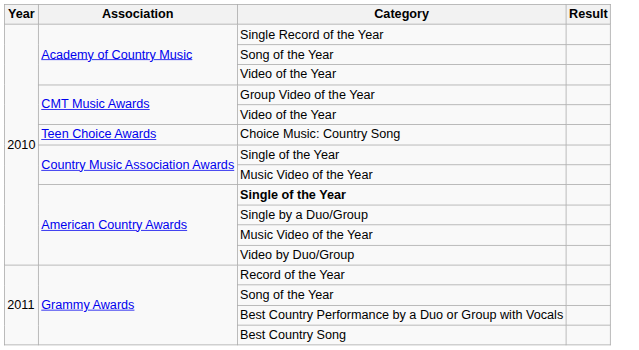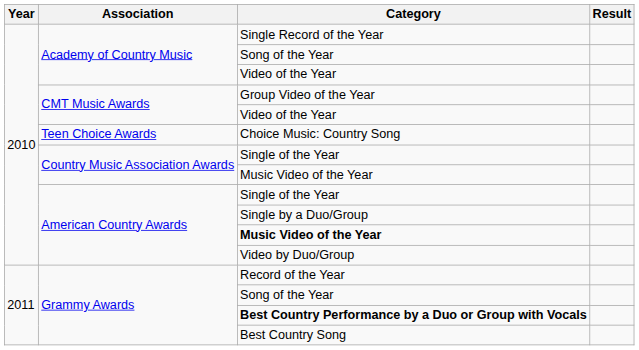(293, 194) bold -> (290, 194) normal
(306, 235) normal -> (311, 235) bold
(402, 315) normal -> (413, 315) bold
